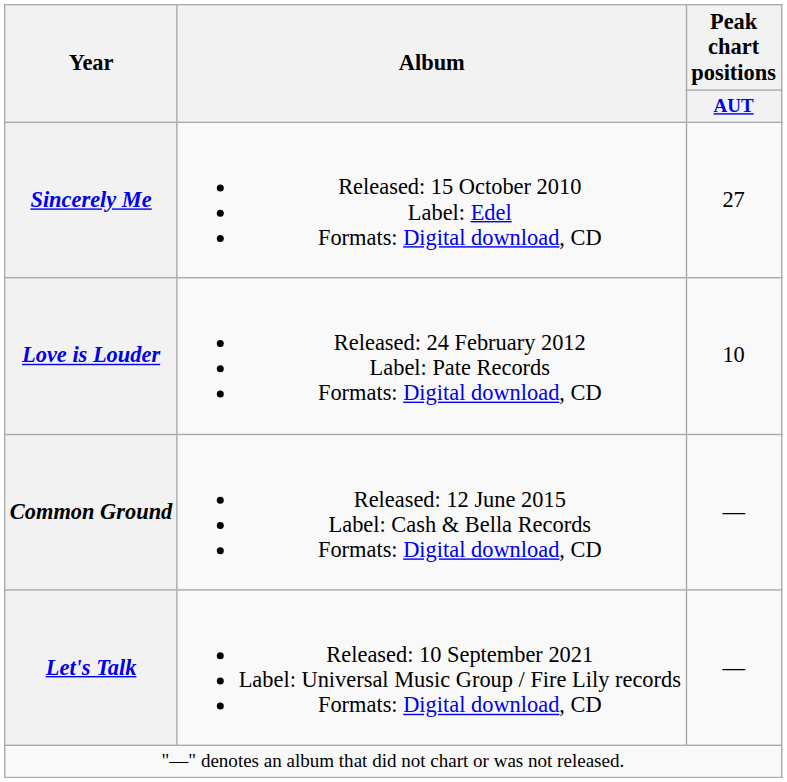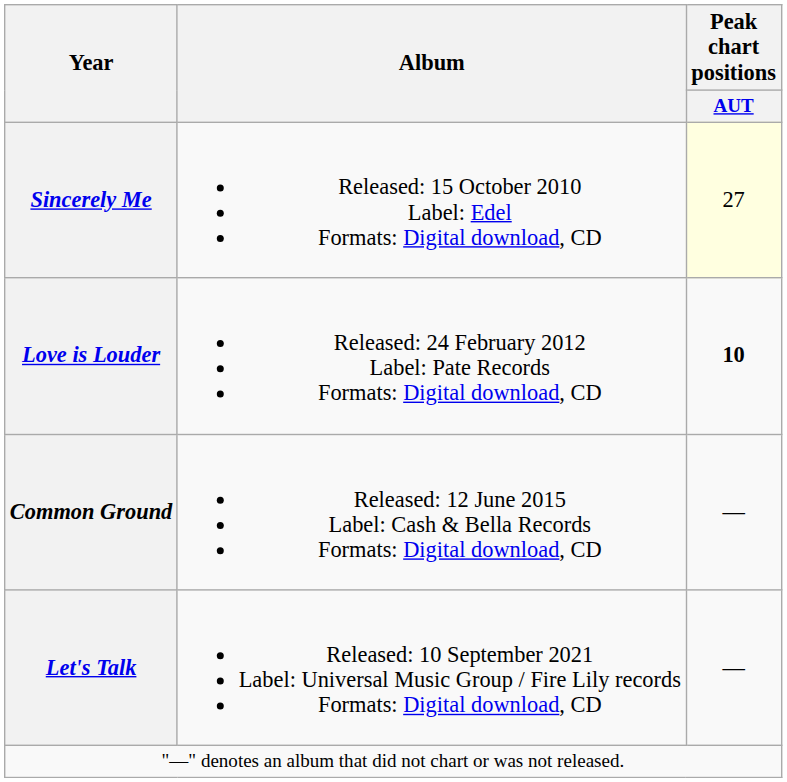(734, 199) no background -> (734, 199) lightyellow background
(734, 355) normal -> (734, 355) bold
